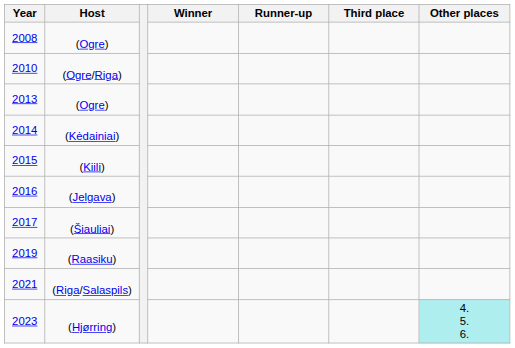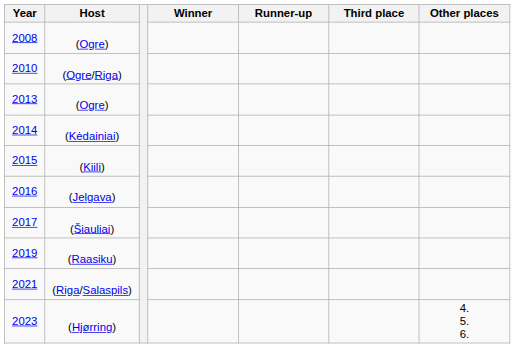(464, 321) paleturquoise background -> (464, 321) no background
